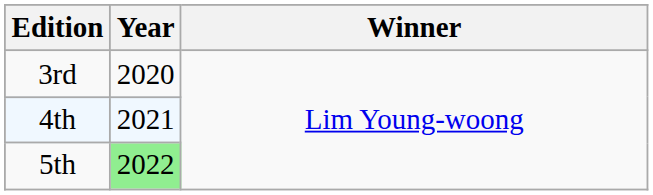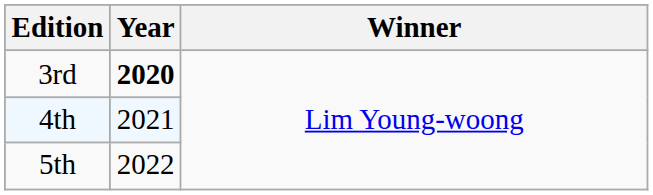(146, 73) normal -> (146, 73) bold
(146, 165) lightgreen background -> (146, 165) no background
